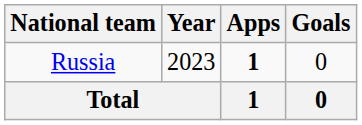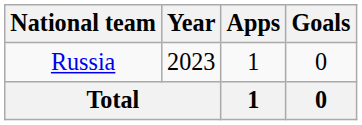(253, 61) bold -> (253, 61) normal
